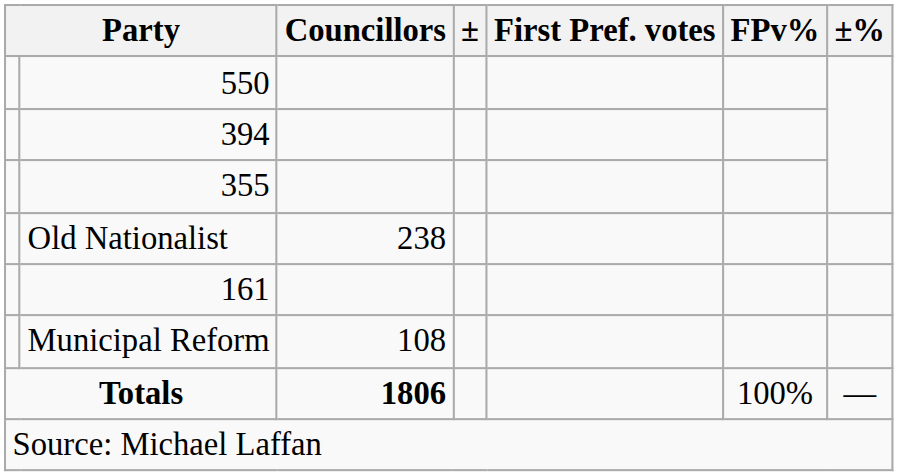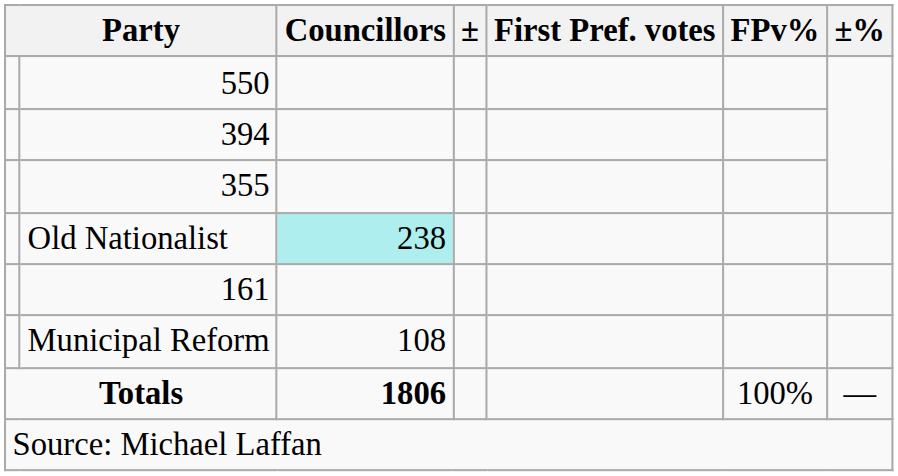(422, 237) no background -> (422, 237) paleturquoise background
